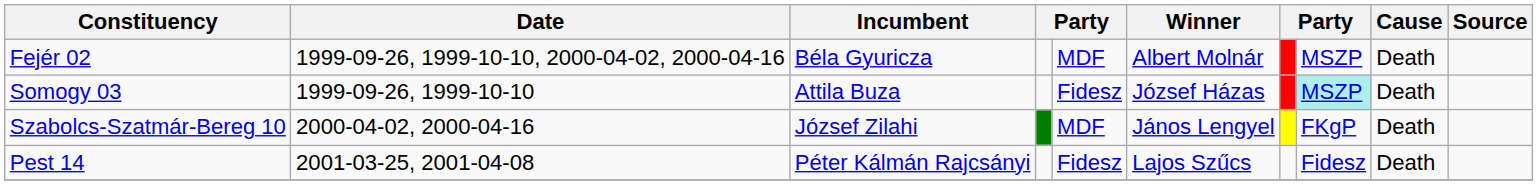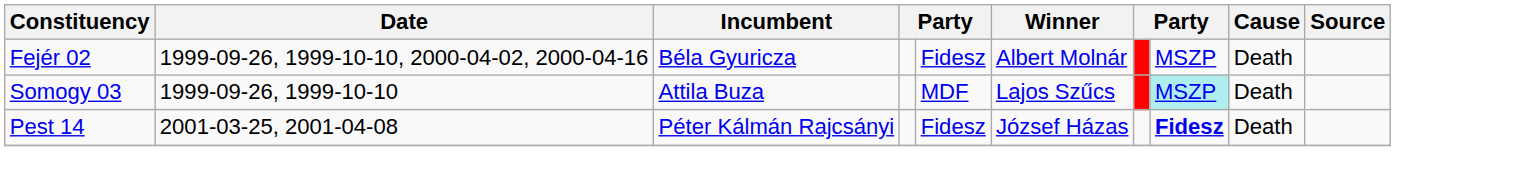(1081, 57) MDF -> (953, 57) Fidesz
(1089, 92) Fidesz -> (945, 92) MDF
(1198, 92) József Házas -> (1055, 92) Lajos Szűcs
- row: (148, 127)
(1192, 162) Lajos Szűcs -> (1062, 127) József Házas
(1334, 162) normal -> (1189, 127) bold
